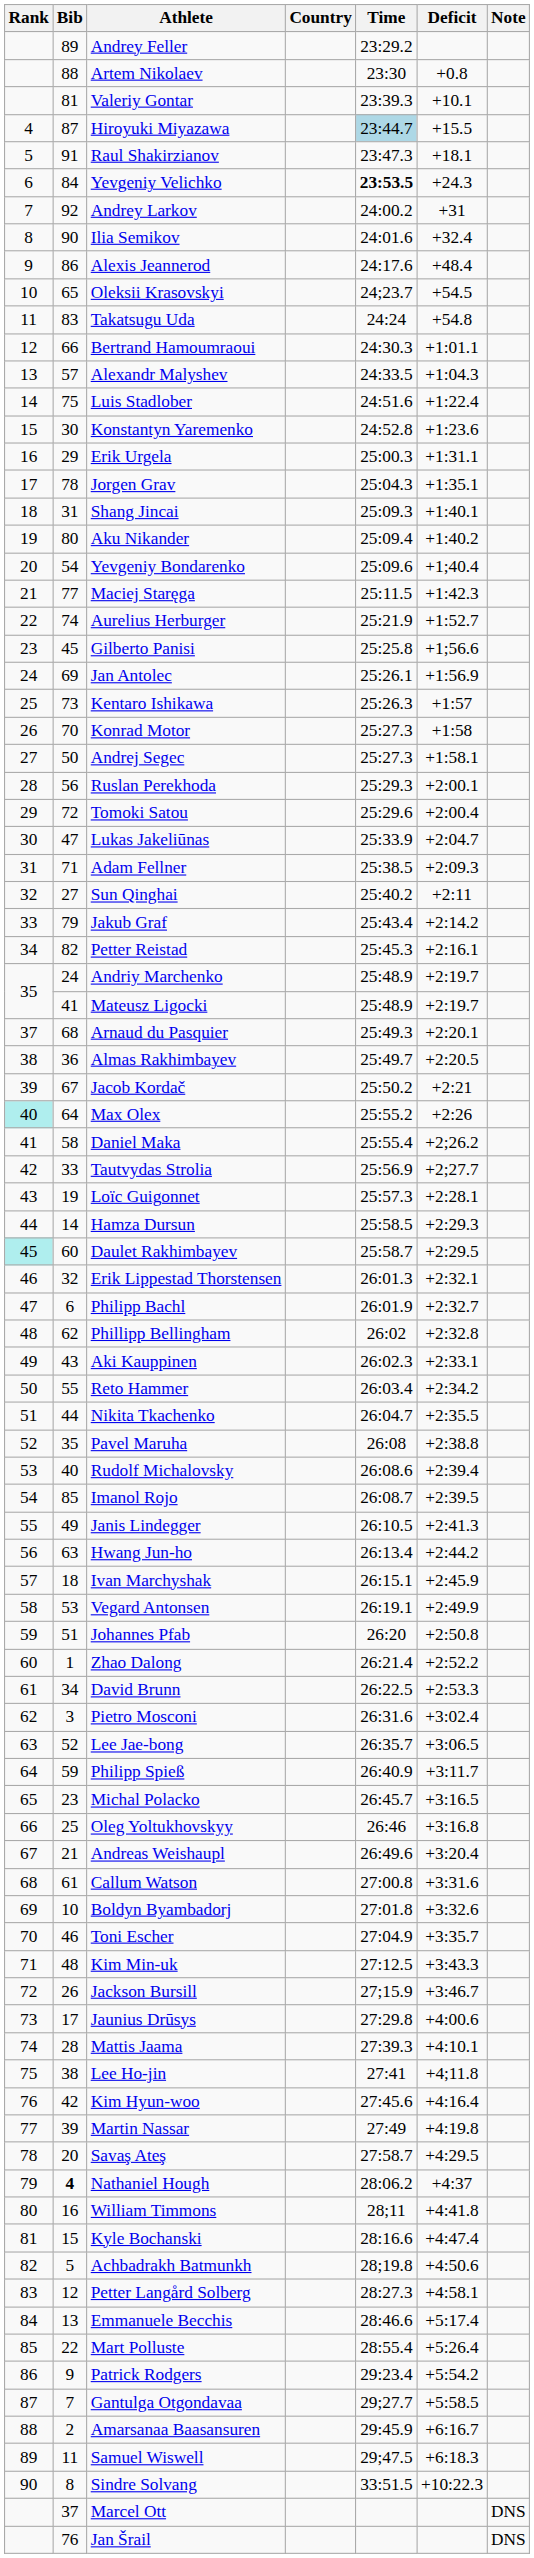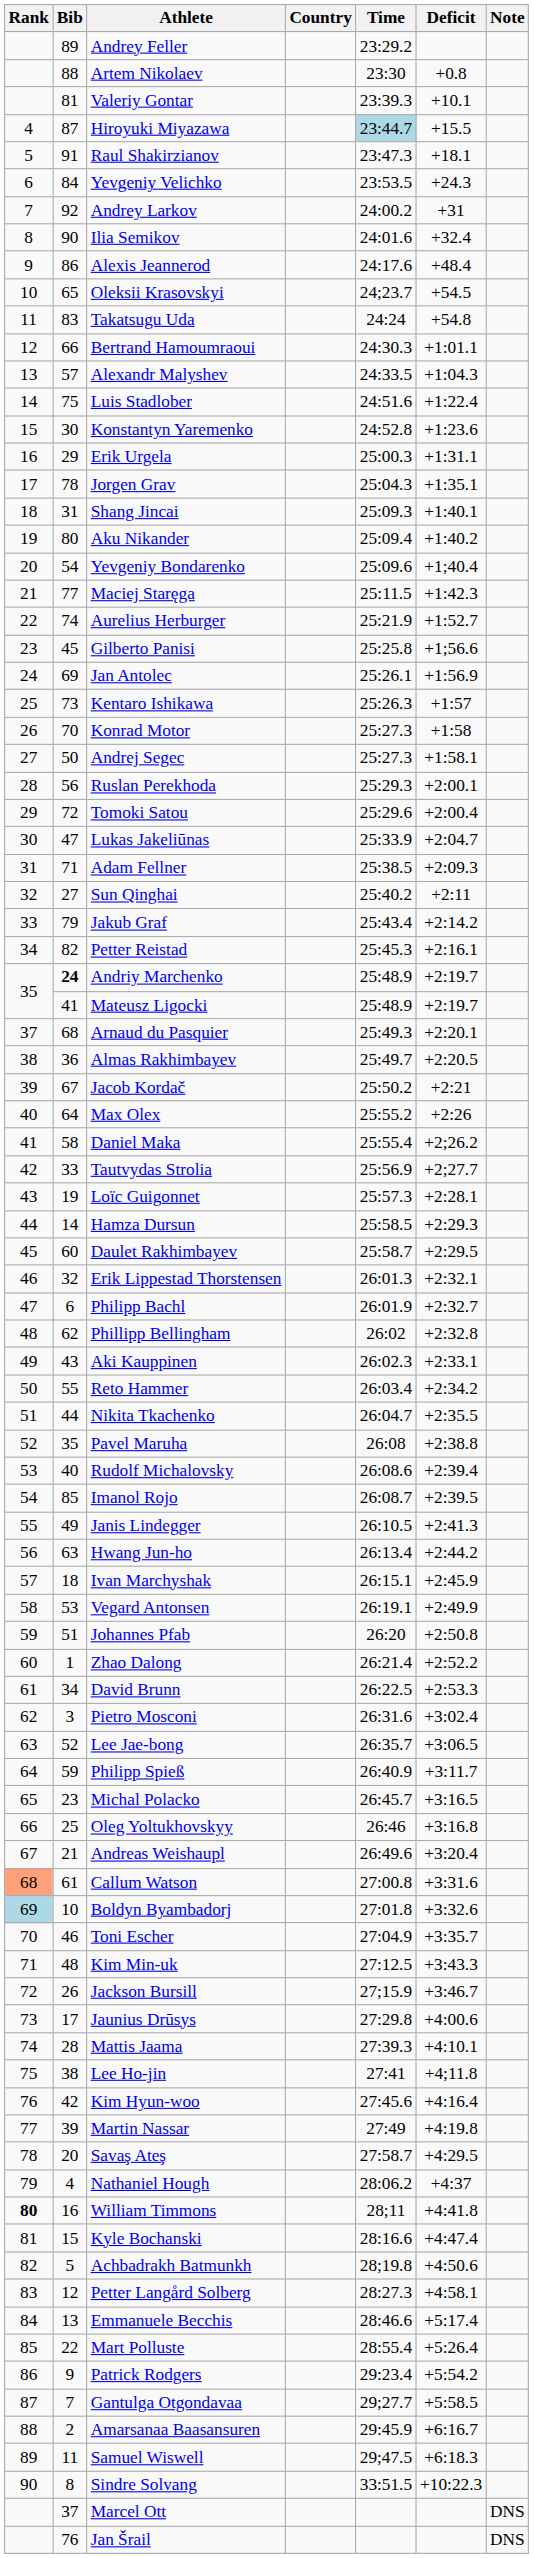(386, 182) bold -> (386, 182) normal
(70, 977) normal -> (70, 977) bold
(29, 1114) paleturquoise background -> (29, 1114) no background
(29, 1251) paleturquoise background -> (29, 1251) no background
(29, 1881) no background -> (29, 1881) lightsalmon background
(29, 1909) no background -> (29, 1909) lightblue background
(70, 2183) bold -> (70, 2183) normal
(29, 2210) normal -> (29, 2210) bold
